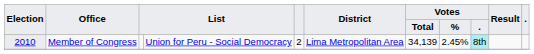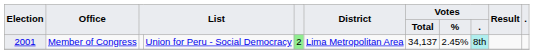(25, 42) 2010 -> (25, 42) 2001
(299, 42) no background -> (299, 42) lightgreen background
(423, 42) 34,139 -> (423, 42) 34,137
